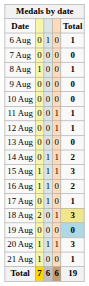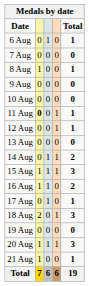(39, 113) normal -> (39, 113) bold
(73, 215) khaki background -> (73, 215) no background
(73, 230) lightblue background -> (73, 230) no background
